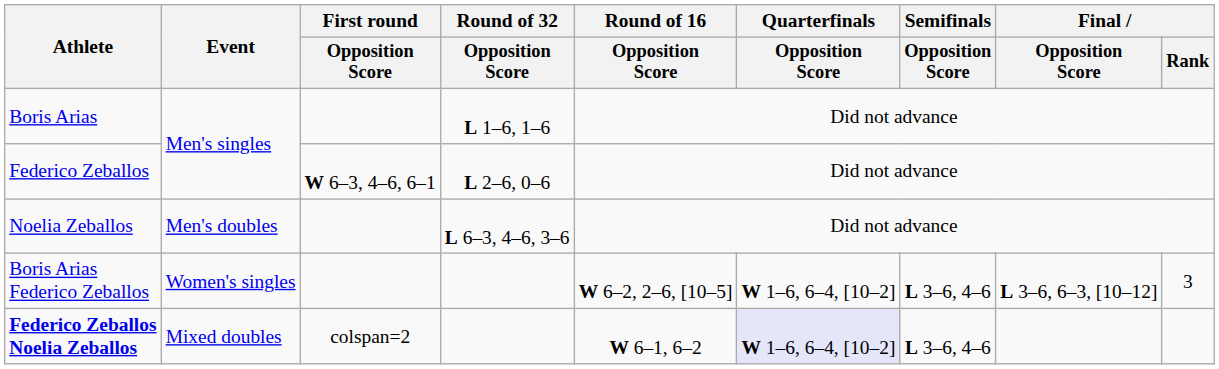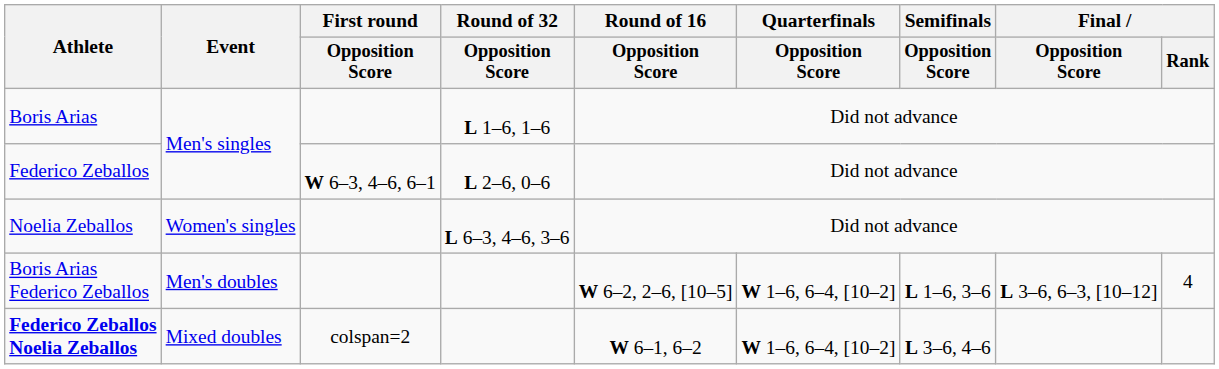(222, 226) Men's doubles -> (231, 226) Women's singles
(231, 281) Women's singles -> (222, 281) Men's doubles
(948, 292) L 3–6, 4–6 -> (948, 292) L 1–6, 3–6
(1188, 281) 3 -> (1188, 281) 4
(818, 347) lavender background -> (818, 347) no background
